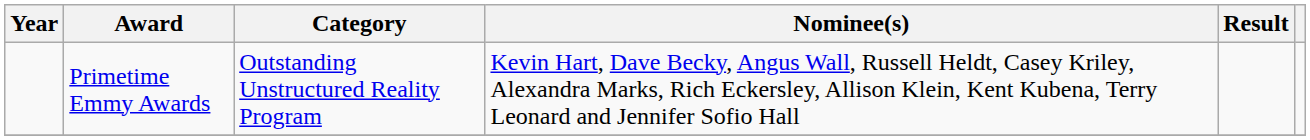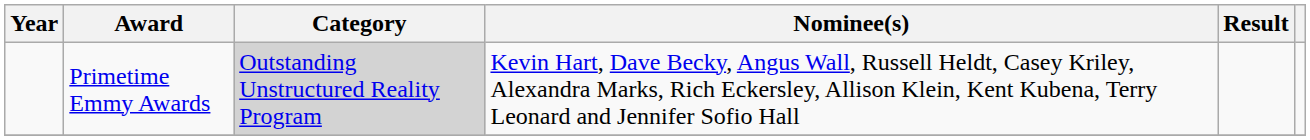(340, 88) no background -> (340, 88) lightgrey background
